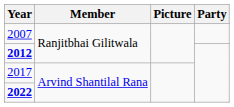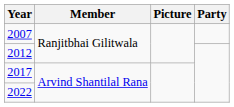(20, 53) bold -> (20, 53) normal
(20, 92) bold -> (20, 92) normal
